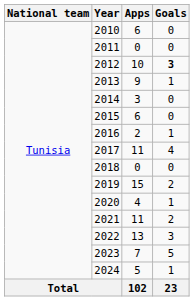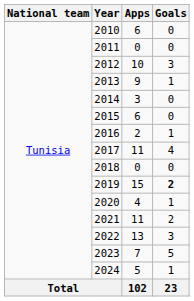(171, 64) bold -> (171, 64) normal
(171, 185) normal -> (171, 185) bold
